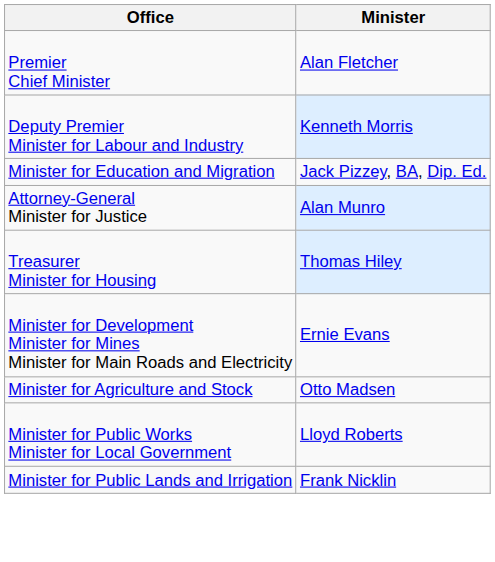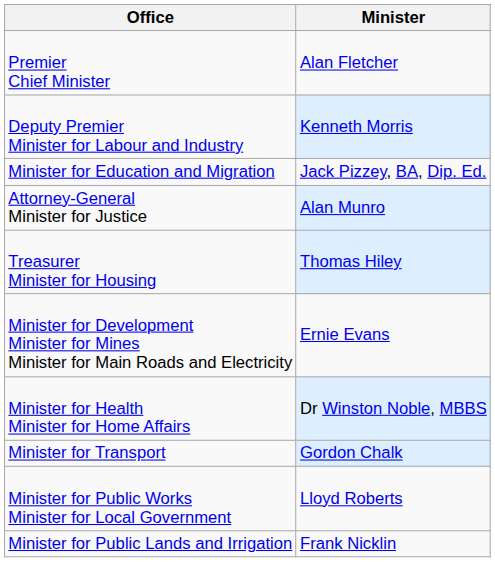+ row: (99, 417)
- row: (130, 389)
+ row: (87, 453)
